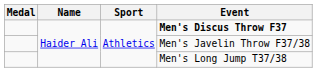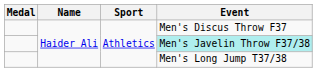(223, 28) bold -> (223, 28) normal
(235, 44) no background -> (235, 44) paleturquoise background
